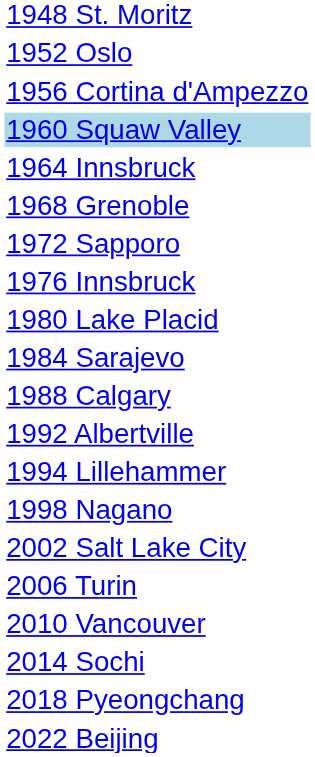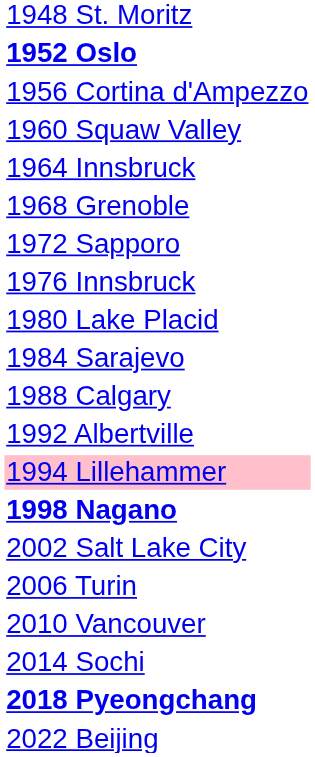(69, 53) normal -> (72, 53) bold
(124, 129) lightblue background -> (124, 129) no background
(116, 472) no background -> (116, 472) pink background
(89, 510) normal -> (92, 510) bold
(125, 700) normal -> (132, 700) bold
